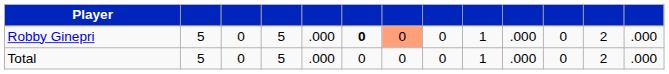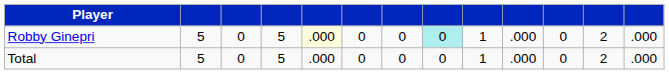(322, 36) no background -> (322, 36) lightyellow background
(362, 36) bold -> (362, 36) normal
(402, 36) lightsalmon background -> (402, 36) no background
(442, 36) no background -> (442, 36) paleturquoise background
